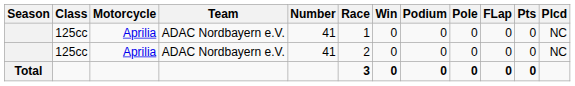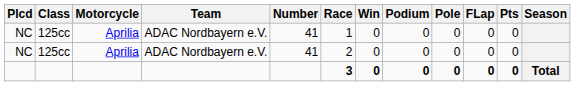columns swapped: (28, 14) <-> (554, 14)
